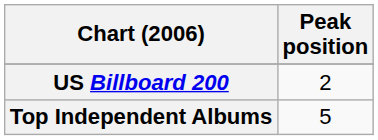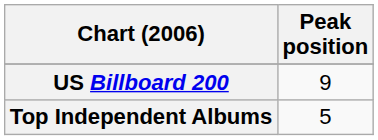(325, 81) 2 -> (325, 81) 9
